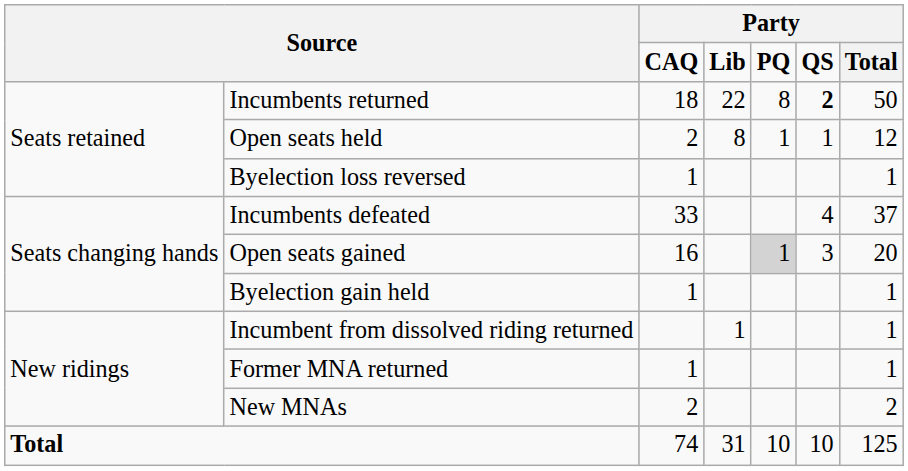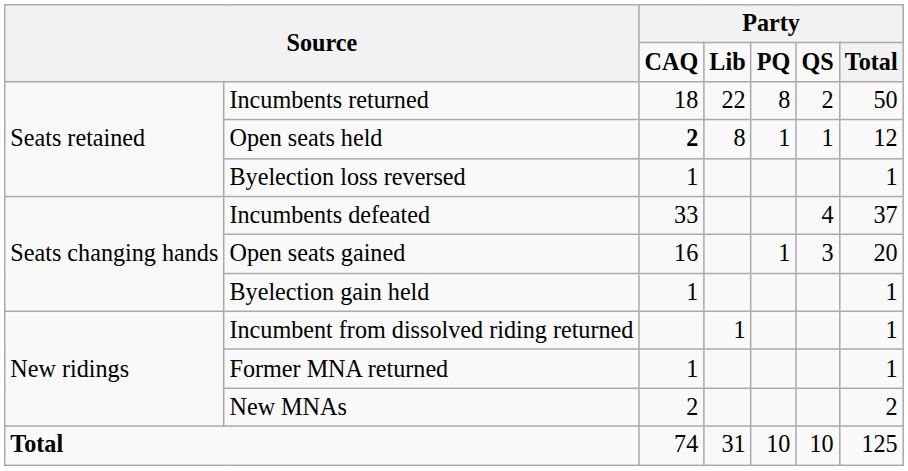(828, 100) bold -> (828, 100) normal
(692, 138) normal -> (692, 138) bold
(784, 253) lightgrey background -> (784, 253) no background
